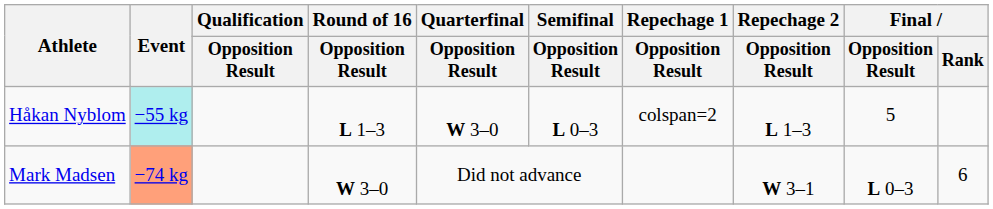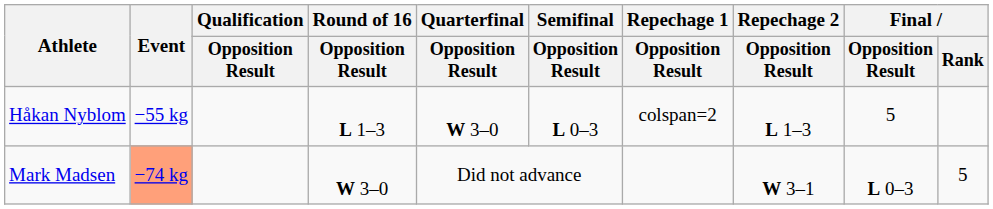(161, 116) paleturquoise background -> (161, 116) no background
(963, 175) 6 -> (963, 175) 5
